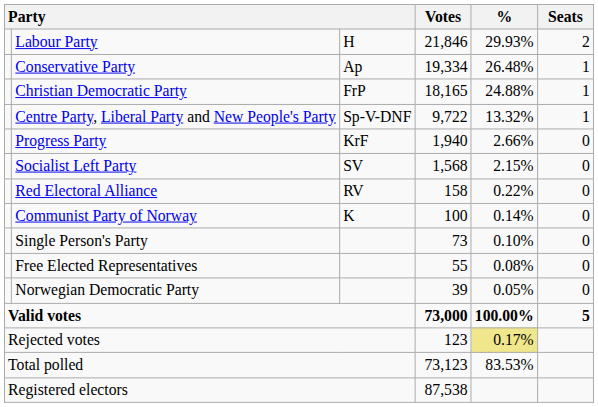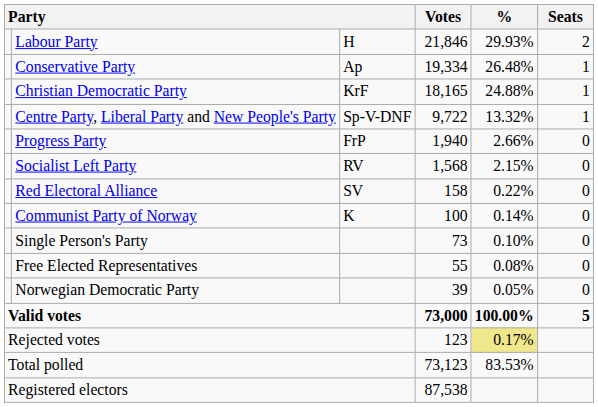(354, 91) FrP -> (356, 91) KrF
(356, 141) KrF -> (354, 141) FrP
(353, 166) SV -> (353, 166) RV
(353, 191) RV -> (353, 191) SV
